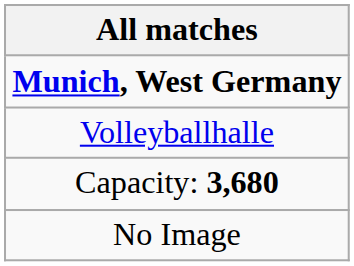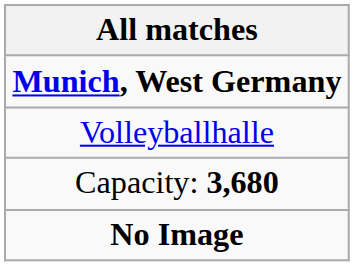(177, 234) normal -> (177, 234) bold
